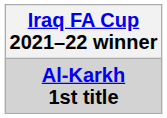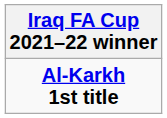(83, 85) lightgrey background -> (83, 85) no background
